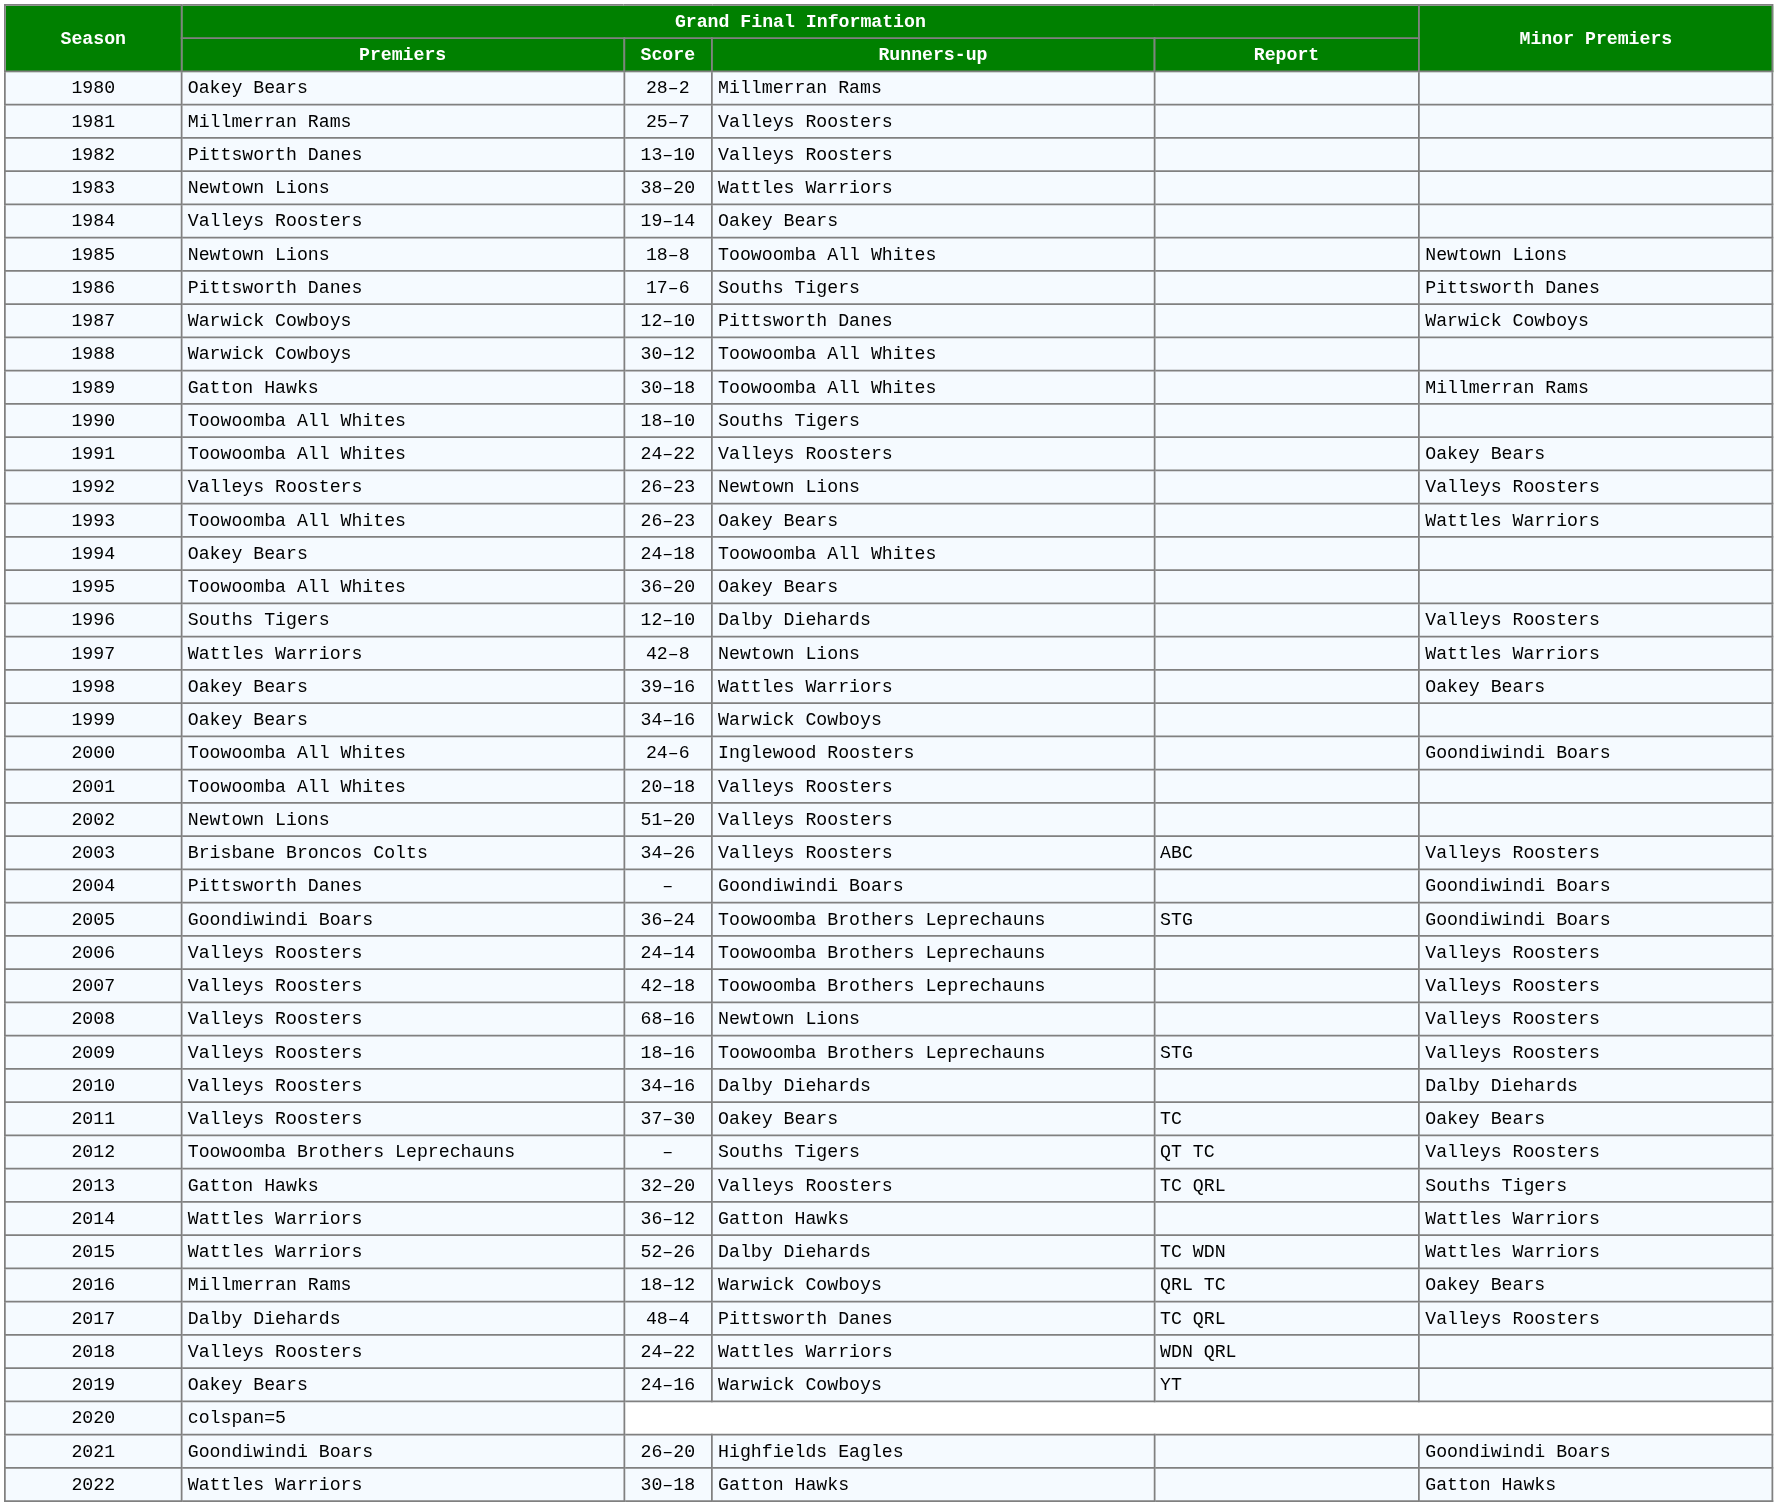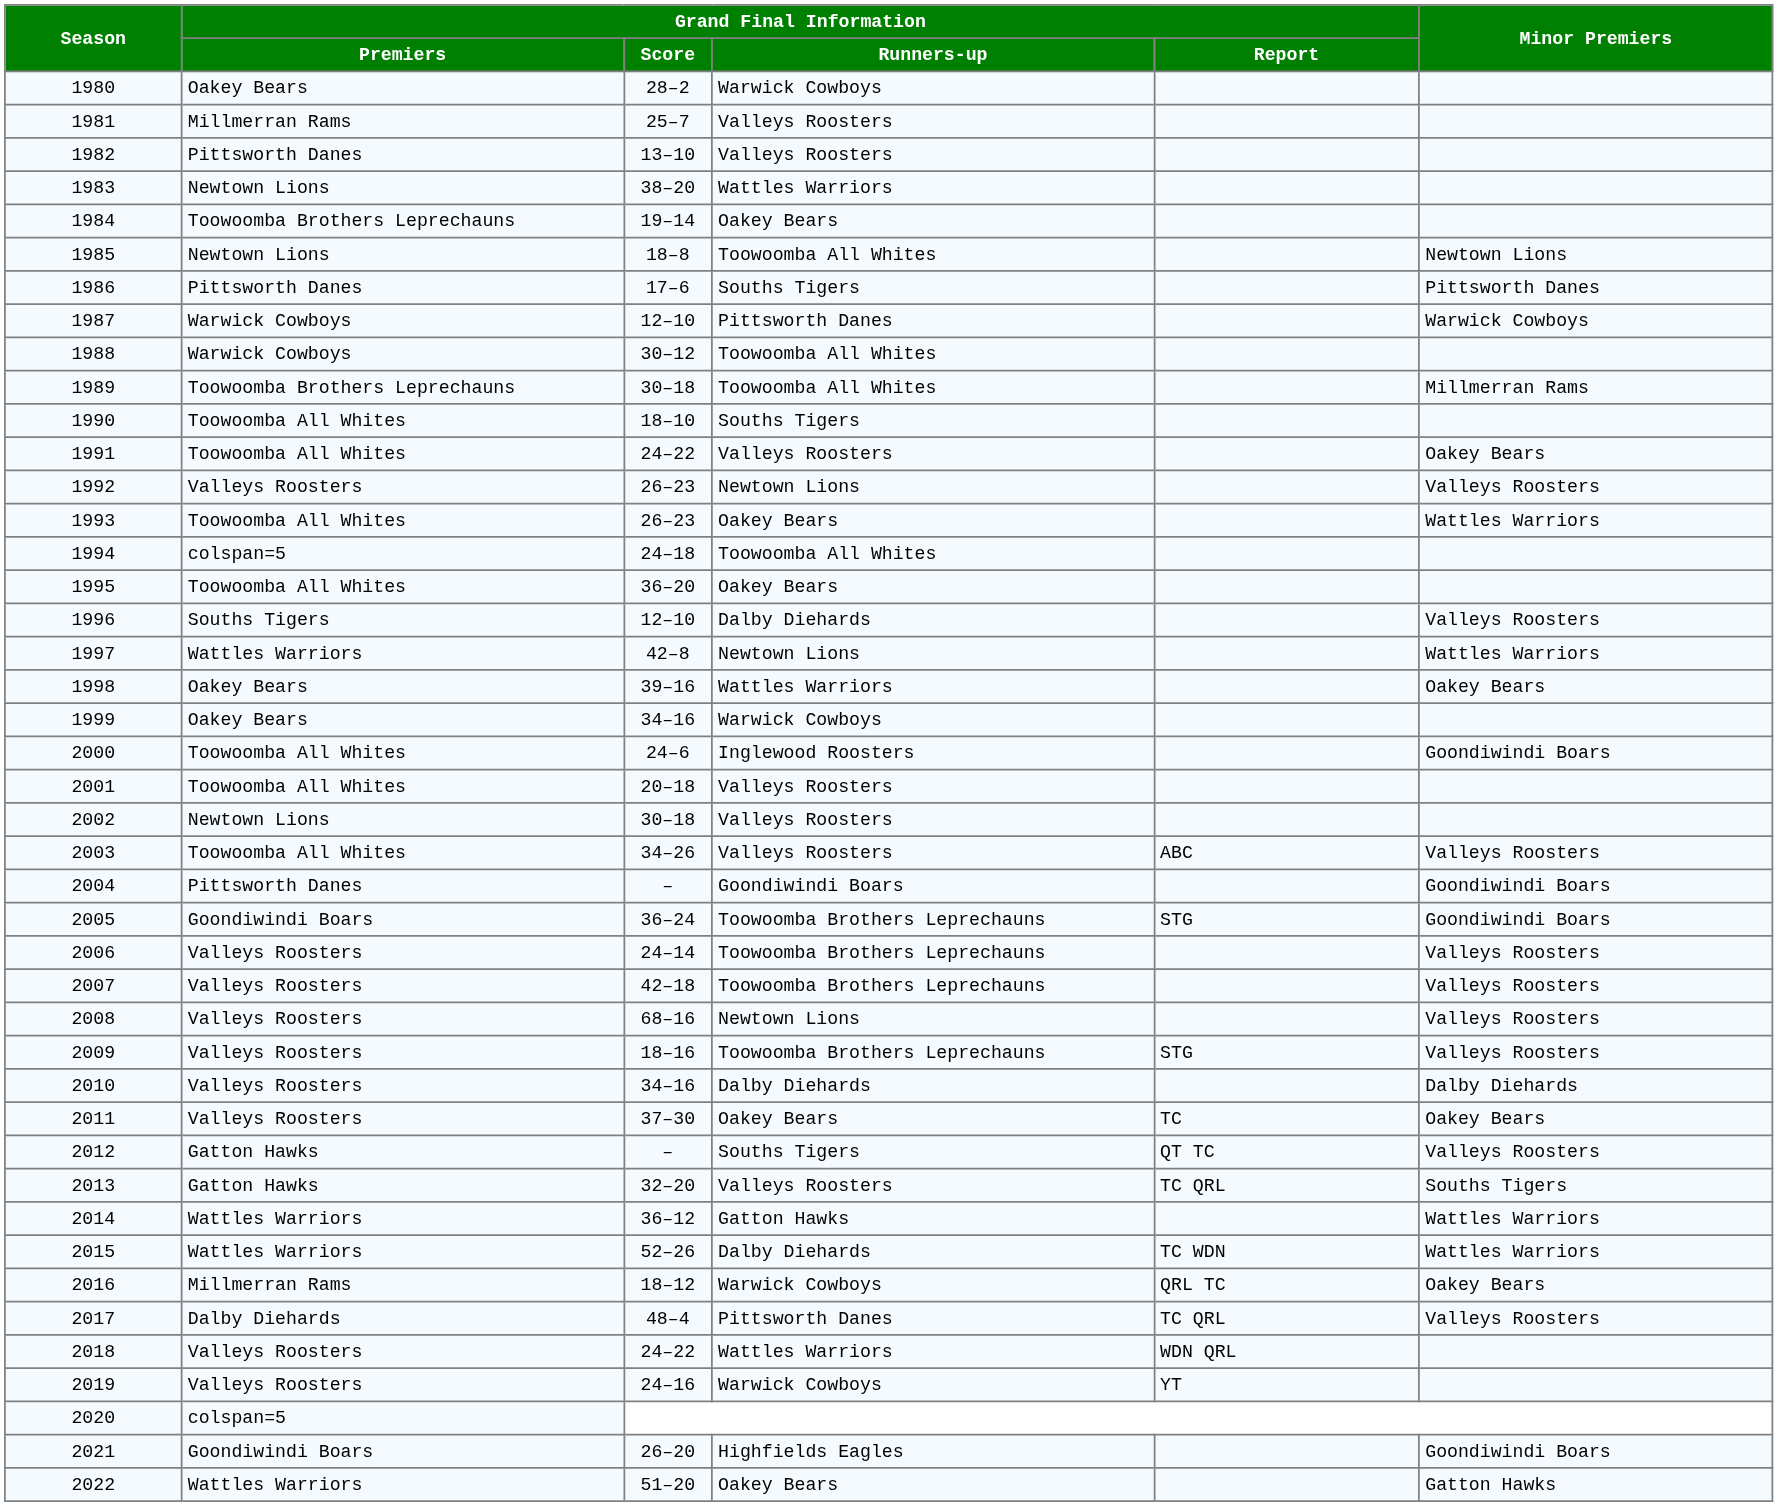(800, 88) Millmerran Rams -> (800, 88) Warwick Cowboys
(275, 221) Valleys Roosters -> (351, 221) Toowoomba Brothers Leprechauns
(253, 387) Gatton Hawks -> (351, 387) Toowoomba Brothers Leprechauns
(248, 554) Oakey Bears -> (237, 554) colspan=5
(668, 820) 51–20 -> (668, 820) 30–18
(308, 853) Brisbane Broncos Colts -> (297, 853) Toowoomba All Whites
(351, 1152) Toowoomba Brothers Leprechauns -> (253, 1152) Gatton Hawks
(248, 1385) Oakey Bears -> (275, 1385) Valleys Roosters
(668, 1484) 30–18 -> (668, 1484) 51–20
(784, 1484) Gatton Hawks -> (778, 1484) Oakey Bears
